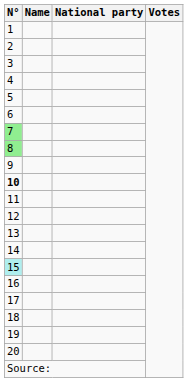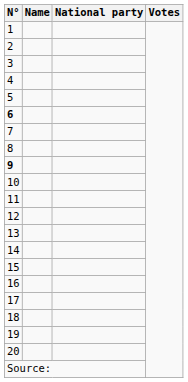(10, 115) normal -> (10, 115) bold
(10, 132) lightgreen background -> (10, 132) no background
(10, 149) lightgreen background -> (10, 149) no background
(10, 166) normal -> (10, 166) bold
(13, 183) bold -> (13, 183) normal
(13, 267) paleturquoise background -> (13, 267) no background
